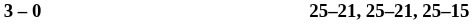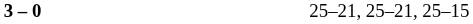(389, 10) bold -> (389, 10) normal
